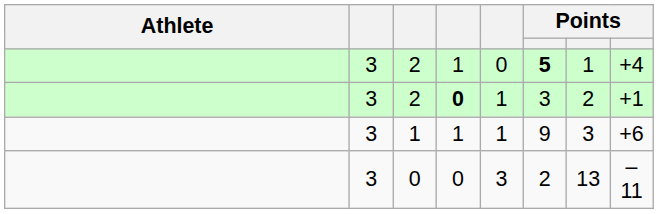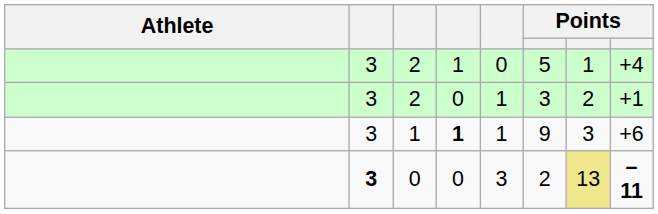(545, 65) bold -> (545, 65) normal
(458, 99) bold -> (458, 99) normal
(458, 133) normal -> (458, 133) bold
(371, 179) normal -> (371, 179) bold
(588, 179) no background -> (588, 179) khaki background
(632, 179) normal -> (632, 179) bold
